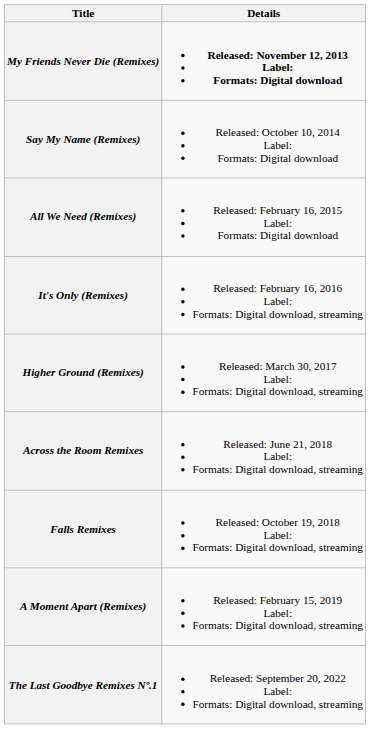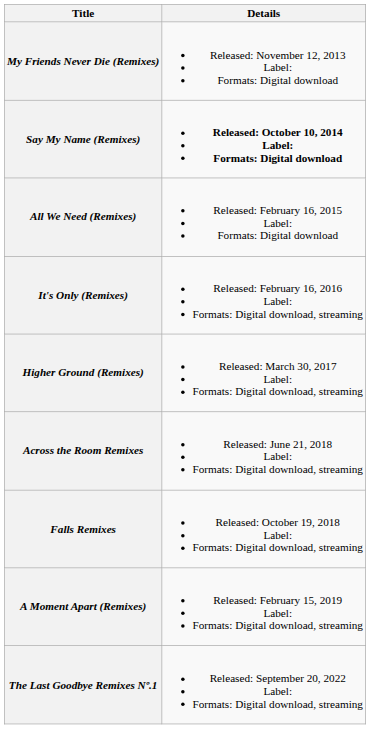(264, 67) bold -> (264, 67) normal
(264, 145) normal -> (264, 145) bold
